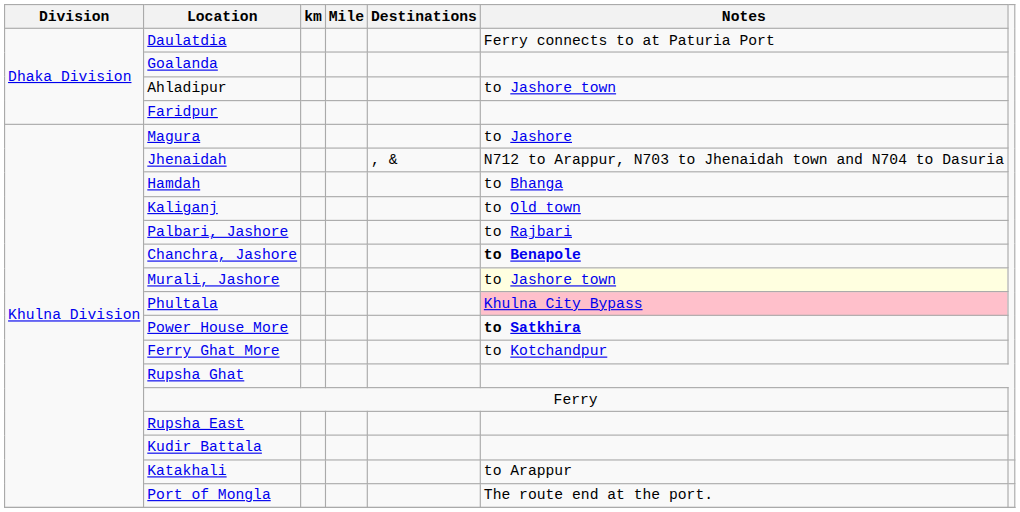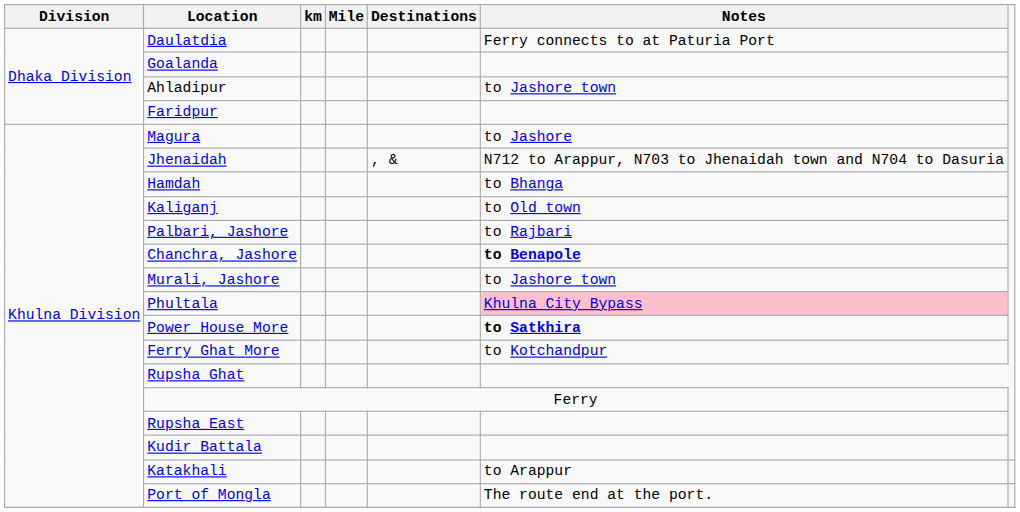(550, 280) lightyellow background -> (550, 280) no background
